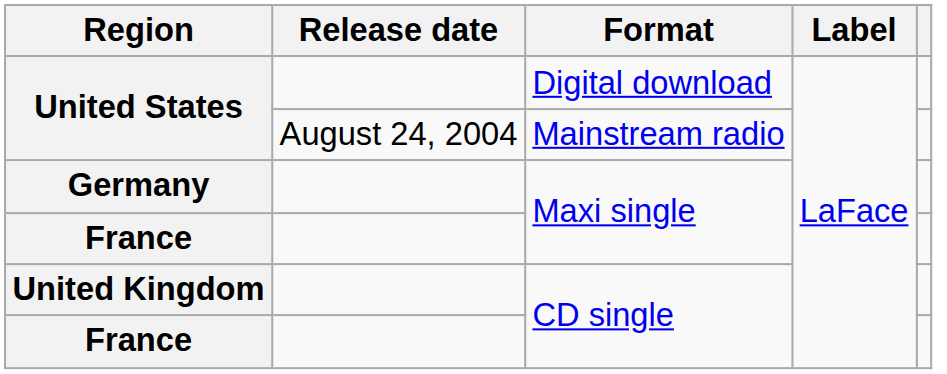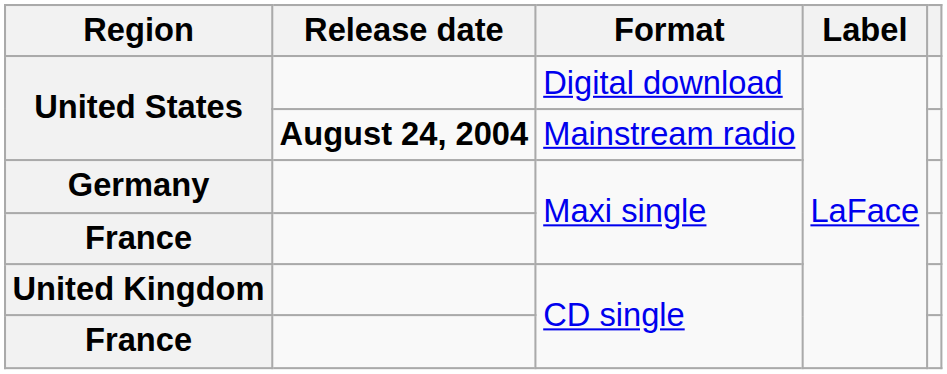(399, 133) normal -> (404, 133) bold
